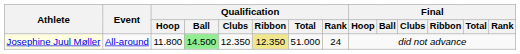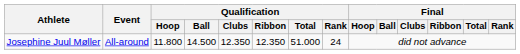(53, 42) lightyellow background -> (53, 42) no background
(201, 42) lightgreen background -> (201, 42) no background
(270, 42) khaki background -> (270, 42) no background
